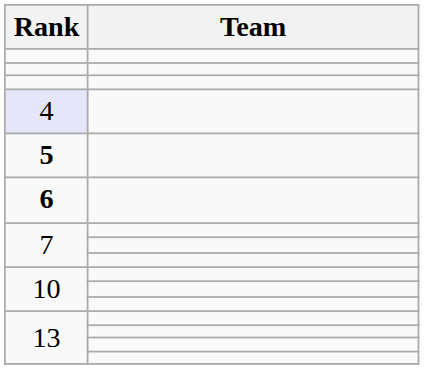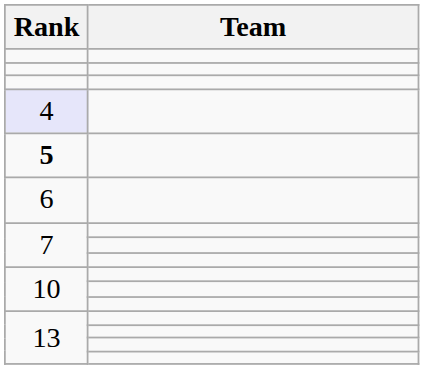(47, 199) bold -> (47, 199) normal
